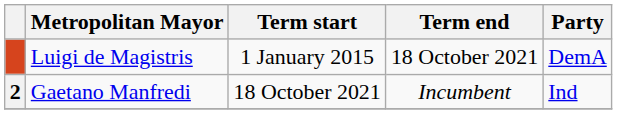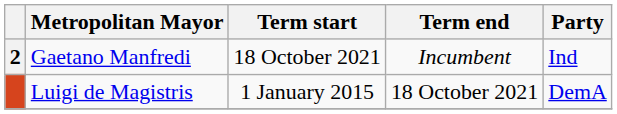rows swapped: (112, 56) <-> (111, 91)
